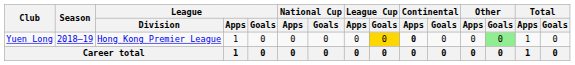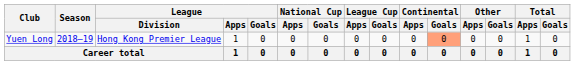(384, 39) gold background -> (384, 39) no background
(413, 39) bold -> (413, 39) normal
(444, 39) no background -> (444, 39) lightsalmon background
(500, 39) lightgreen background -> (500, 39) no background
